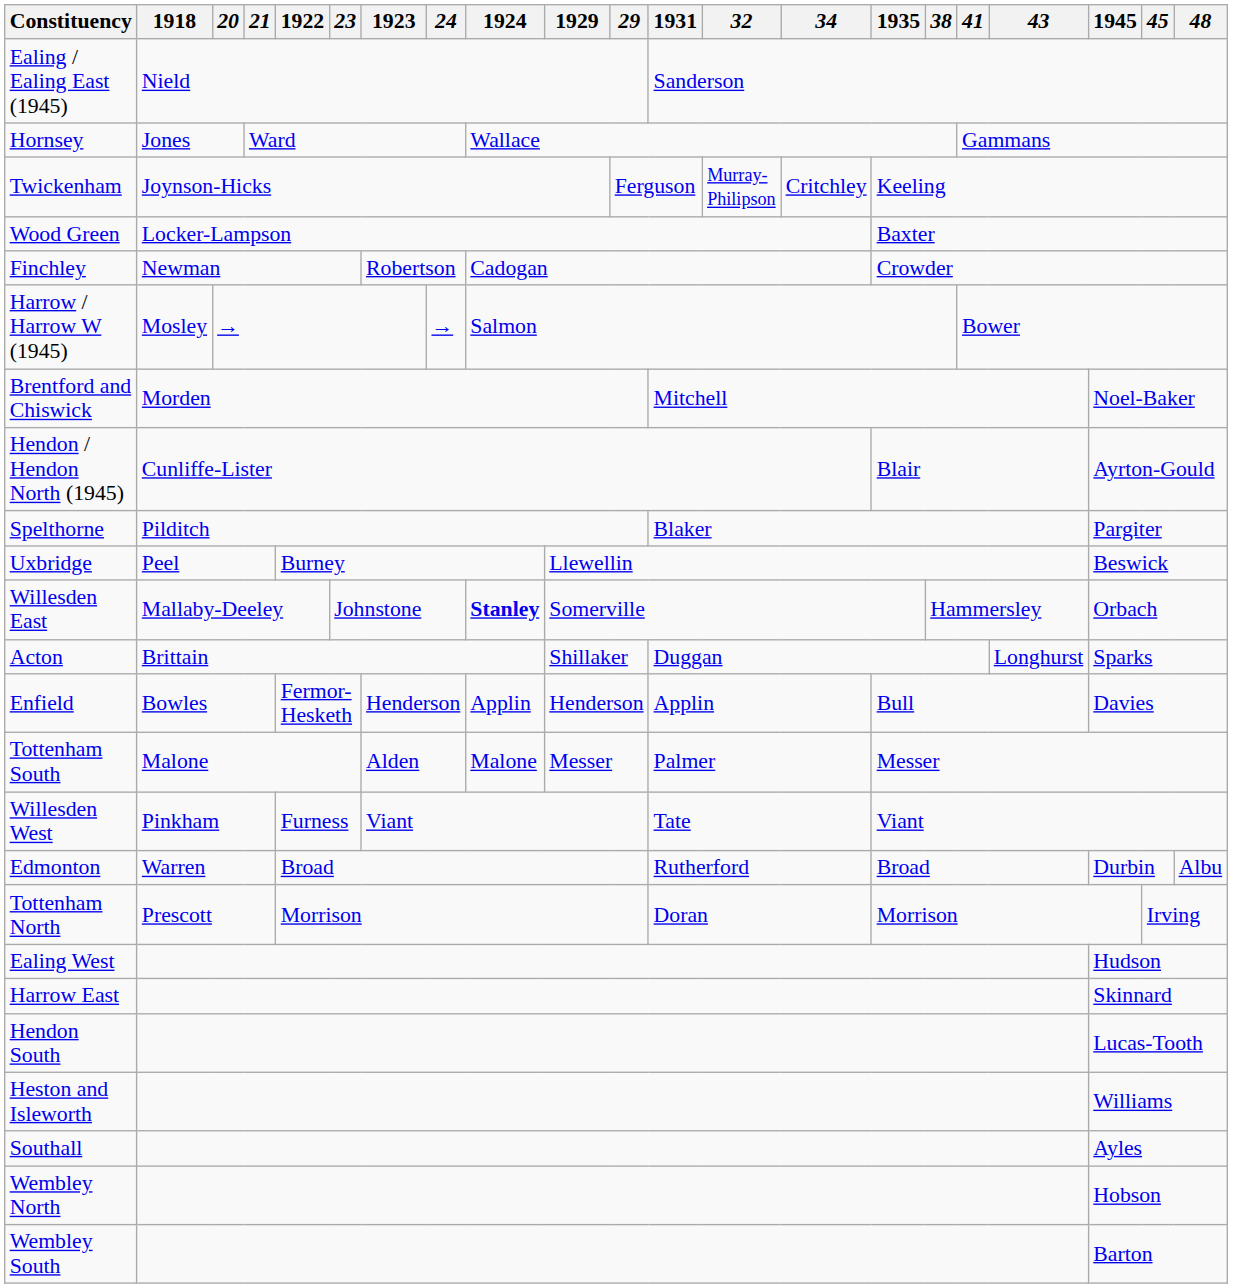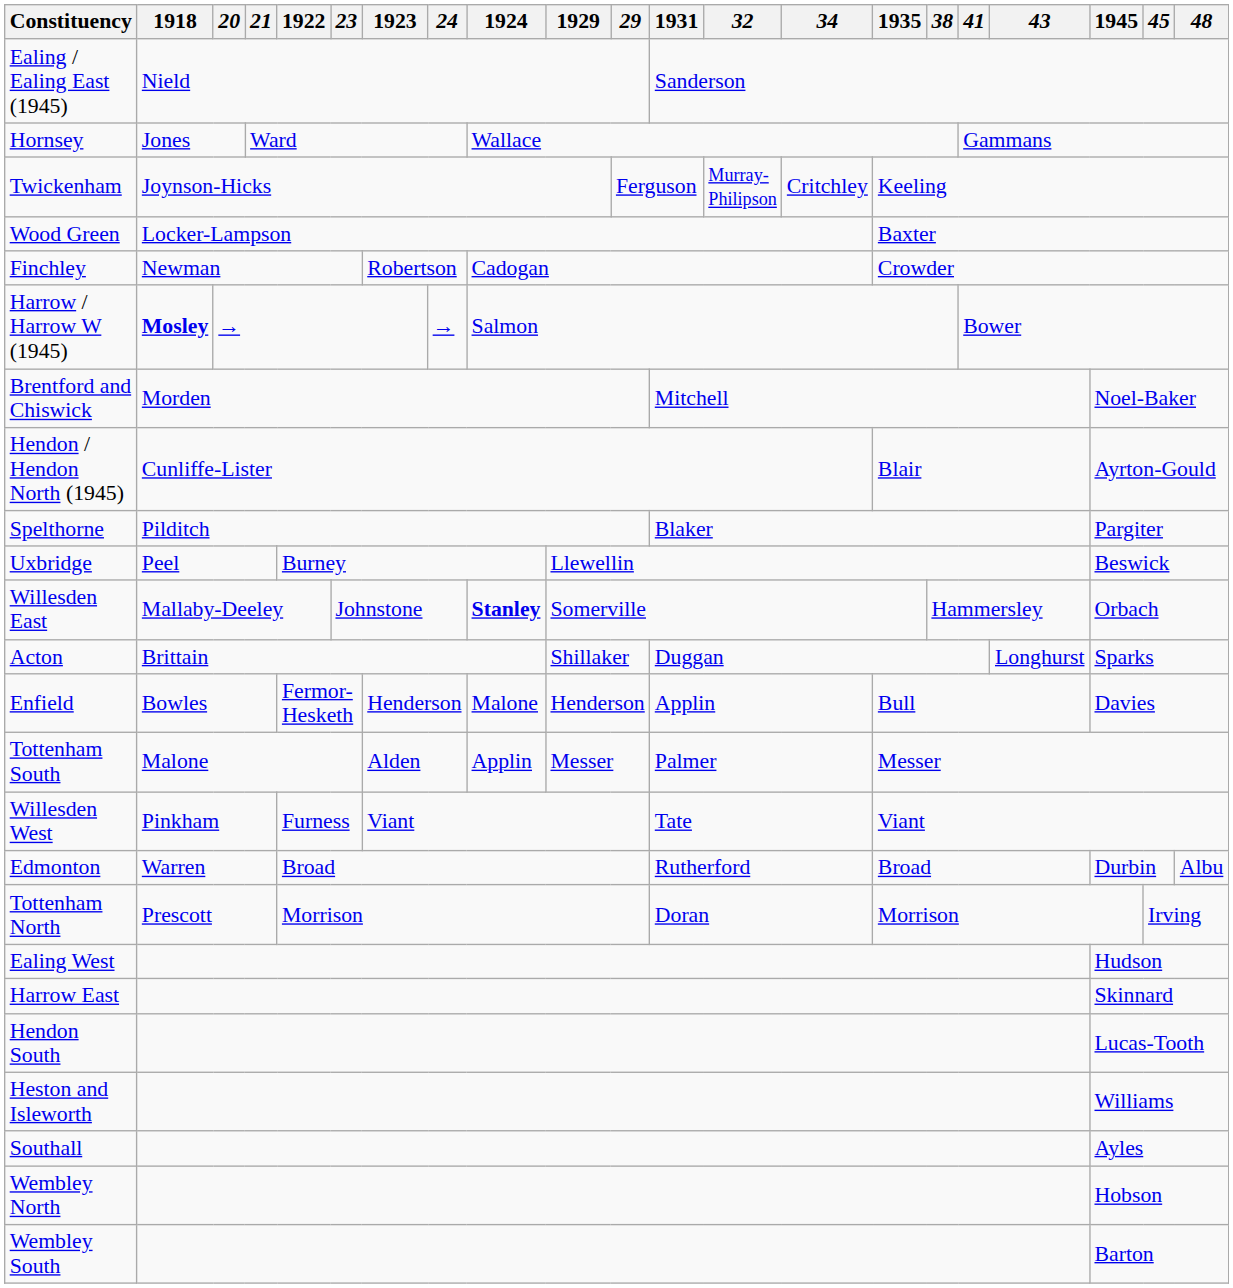(174, 326) normal -> (175, 326) bold
(501, 702) Applin -> (505, 702) Malone
(504, 761) Malone -> (502, 761) Applin
